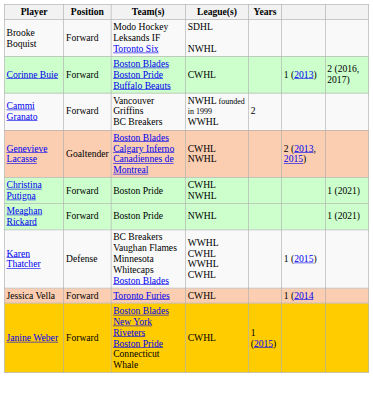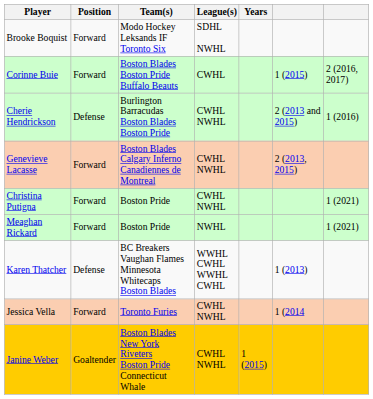(300, 74) 1 (2013) -> (291, 74) 1 (2015)
- row: (22, 111)
+ row: (31, 117)
(87, 154) Goaltender -> (89, 164) Forward
(300, 259) 1 (2015) -> (291, 269) 1 (2013)
(202, 295) CWHL -> (211, 312) CWHL NWHL
(82, 338) Forward -> (95, 359) Goaltender
(202, 338) CWHL -> (211, 359) CWHL NWHL
